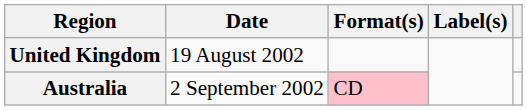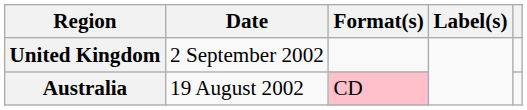(237, 54) 19 August 2002 -> (247, 54) 2 September 2002
(247, 88) 2 September 2002 -> (237, 88) 19 August 2002
